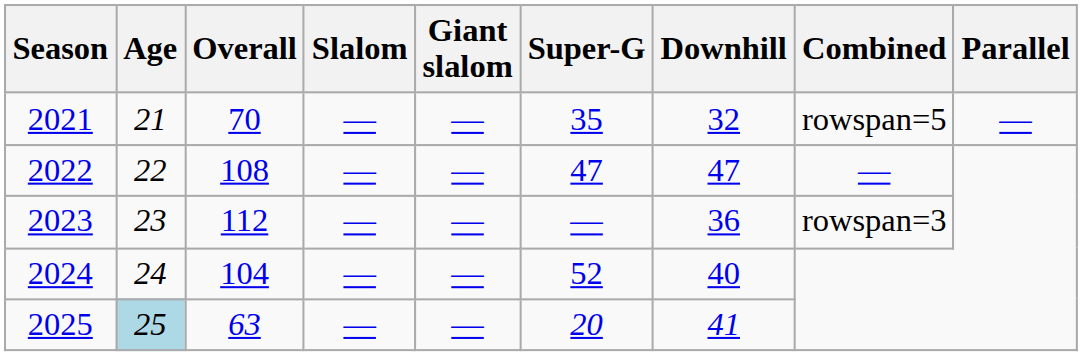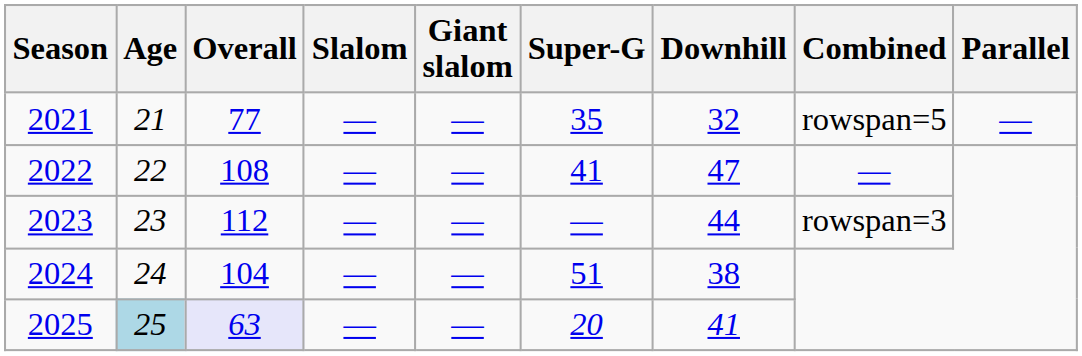(245, 118) 70 -> (245, 118) 77
(587, 169) 47 -> (587, 169) 41
(724, 221) 36 -> (724, 221) 44
(587, 272) 52 -> (587, 272) 51
(724, 272) 40 -> (724, 272) 38
(245, 324) no background -> (245, 324) lavender background
